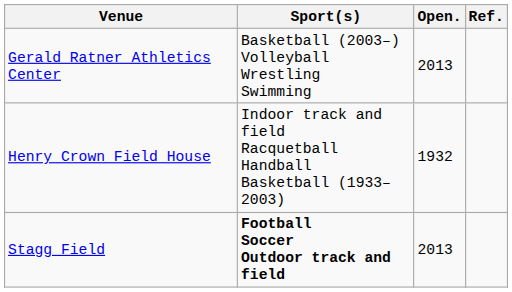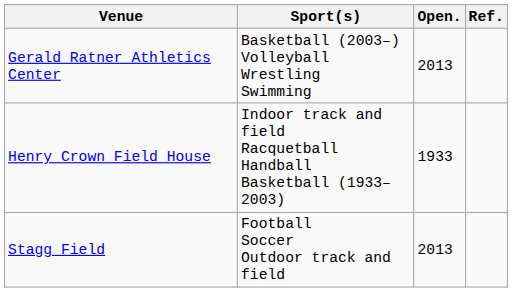(435, 158) 1932 -> (435, 158) 1933
(316, 249) bold -> (316, 249) normal
